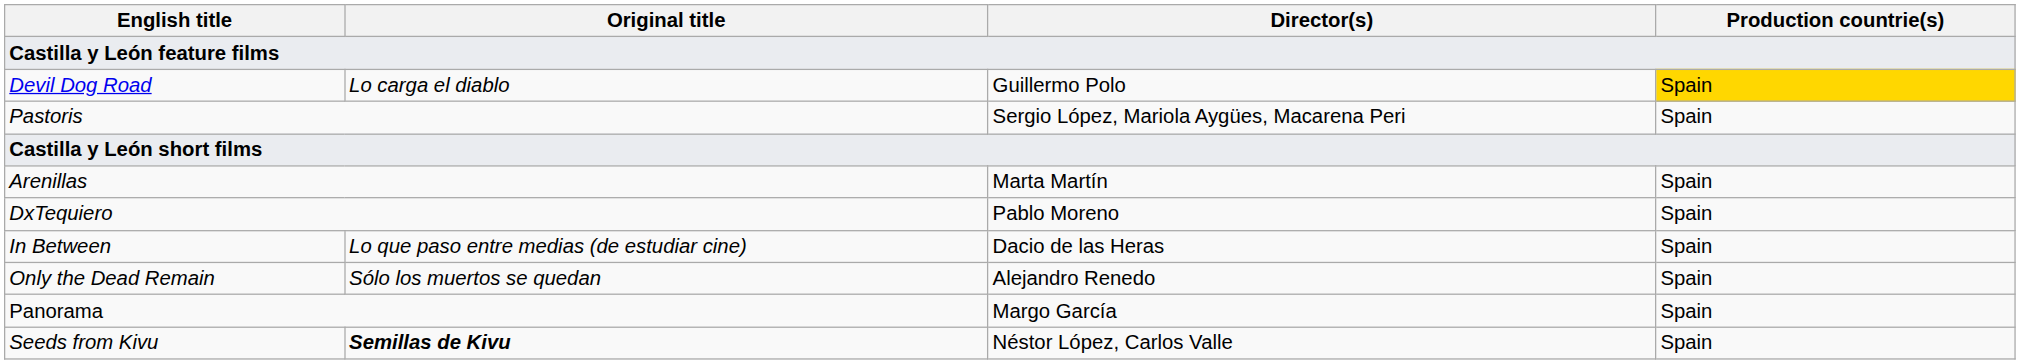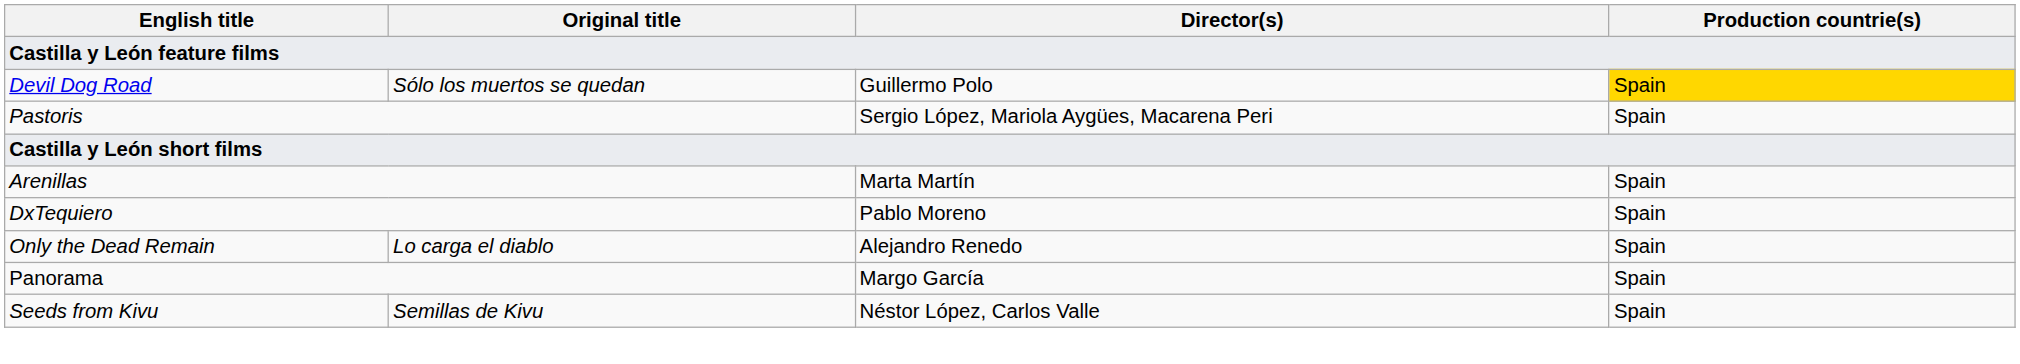(429, 85) Lo carga el diablo -> (519, 85) Sólo los muertos se quedan
- row: (60, 246)
(475, 278) Sólo los muertos se quedan -> (473, 246) Lo carga el diablo
(430, 342) bold -> (468, 310) normal
